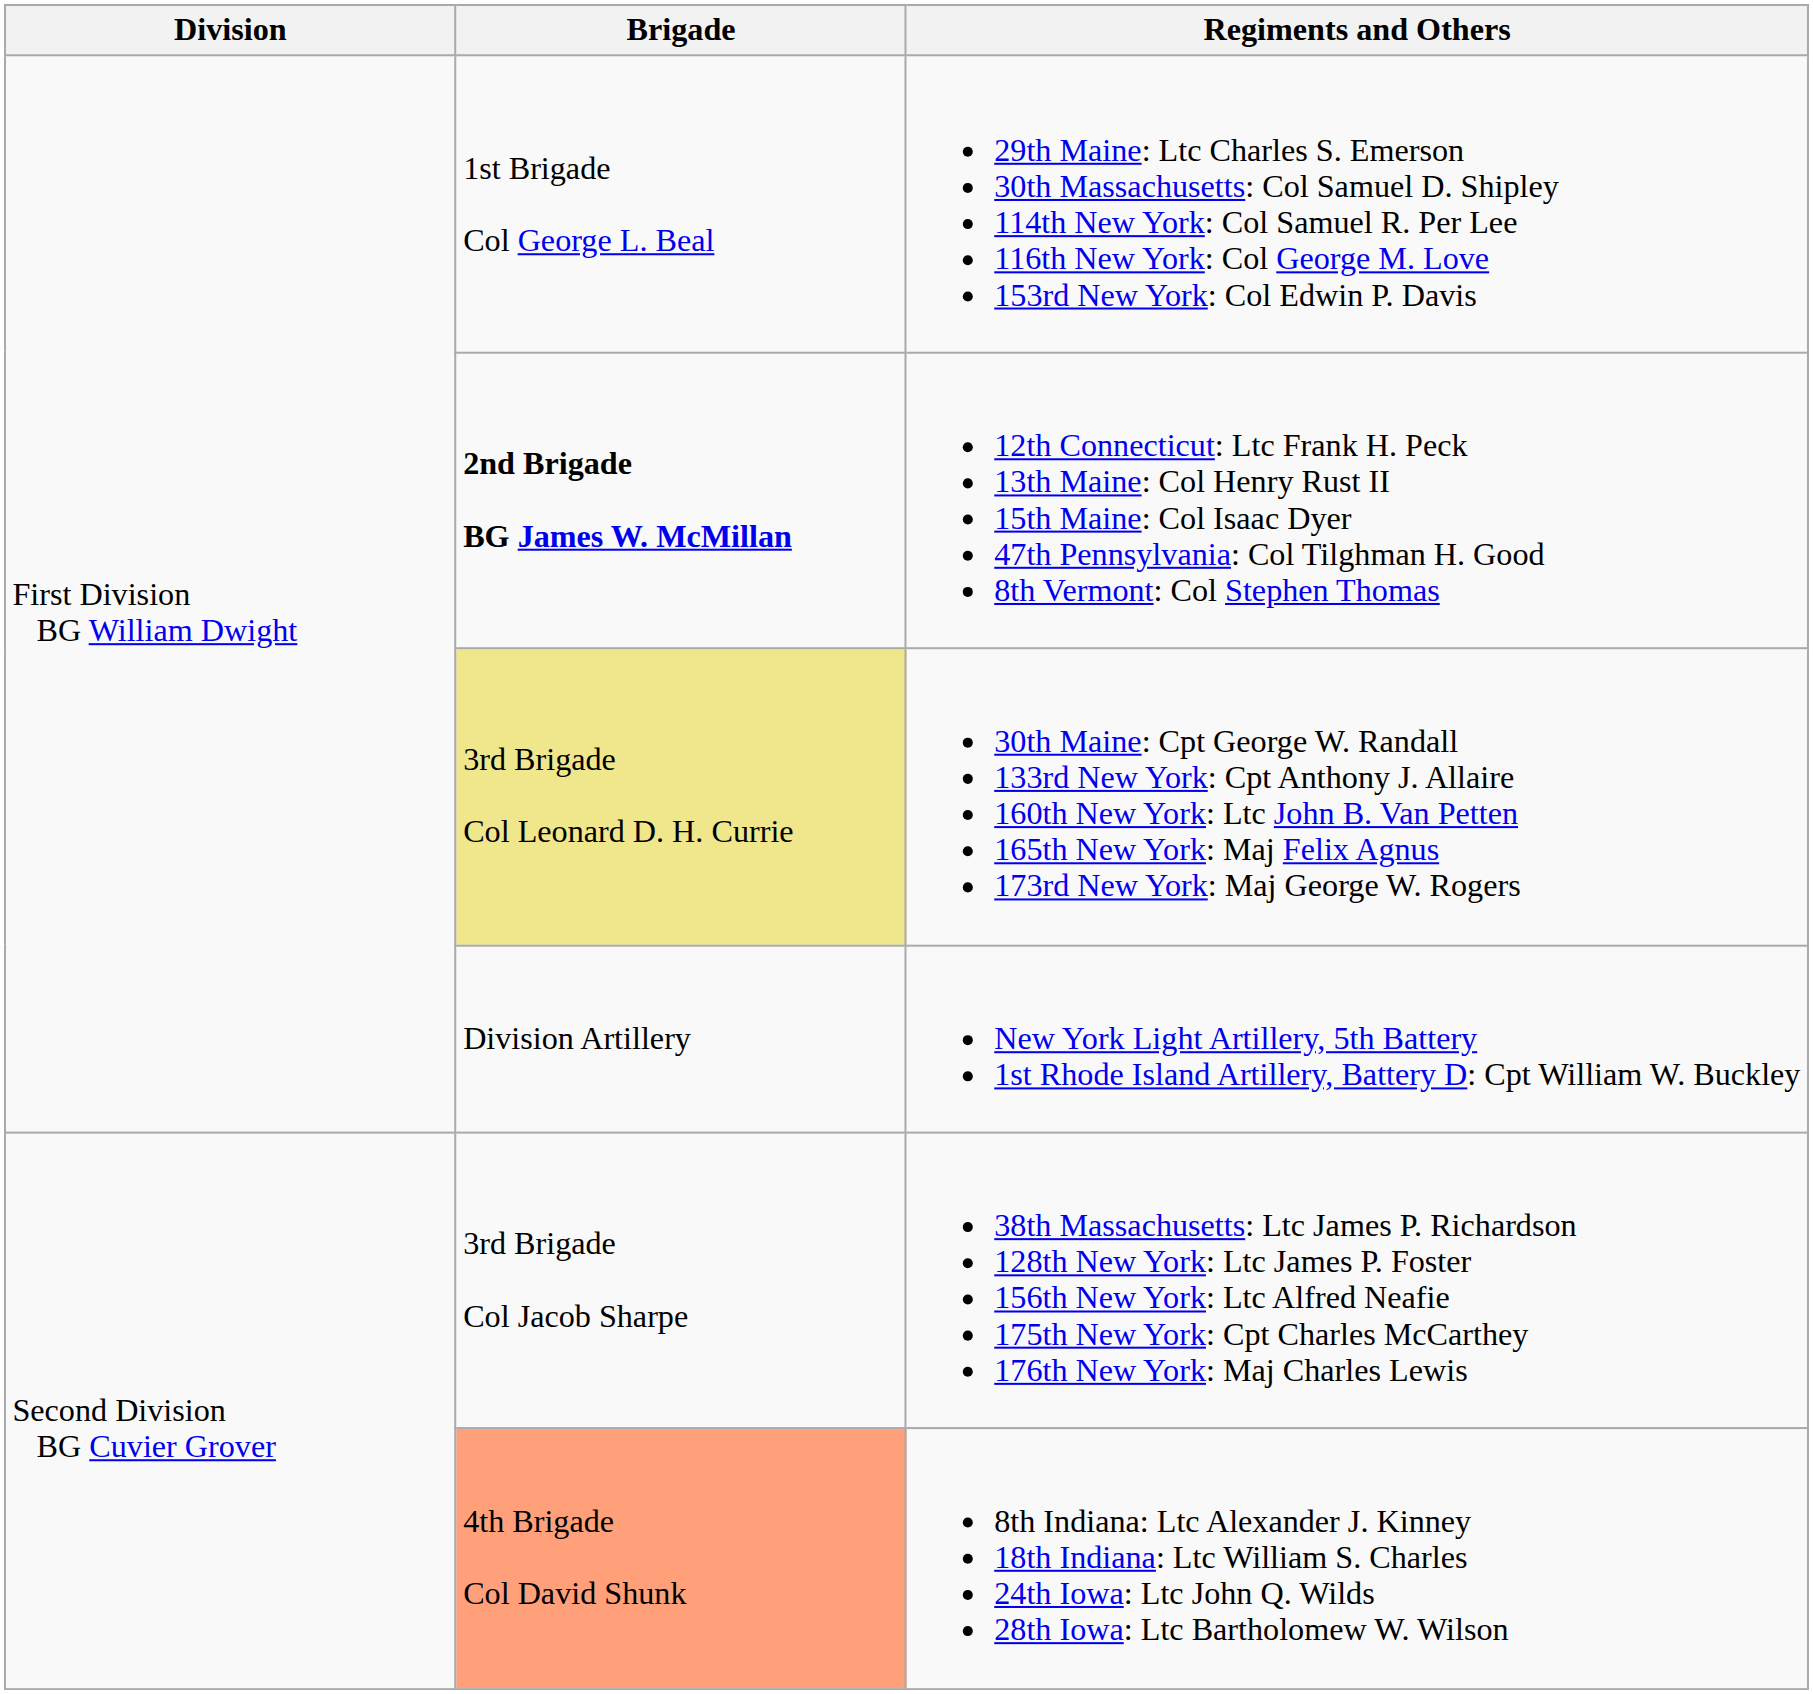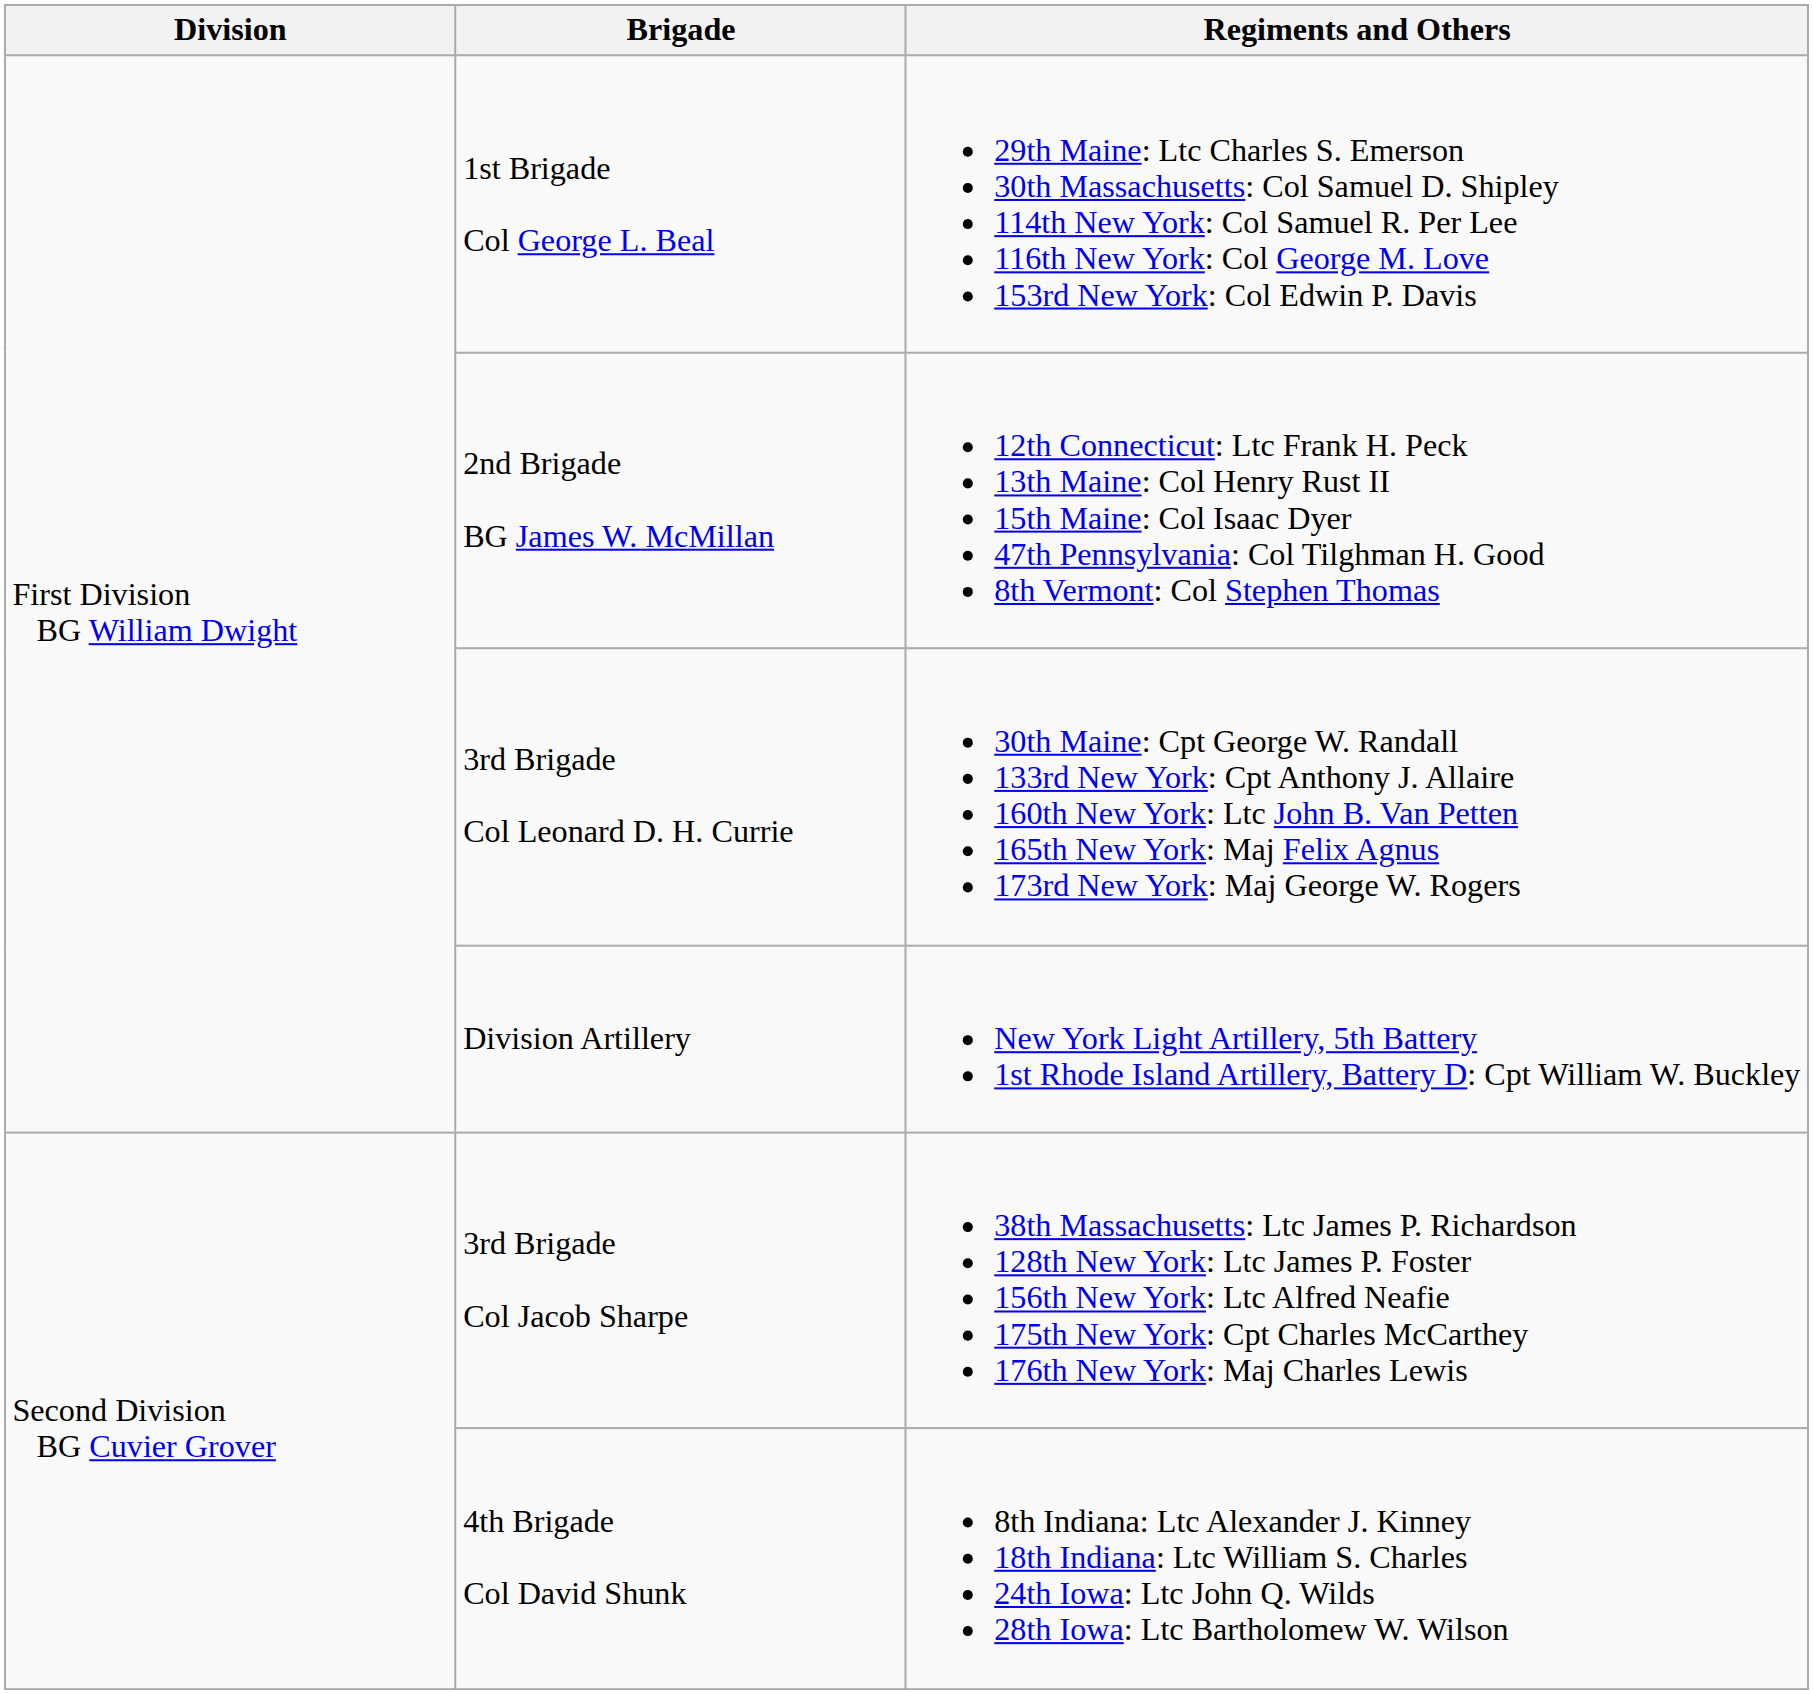(628, 499) bold -> (619, 499) normal
(628, 796) khaki background -> (628, 796) no background
(575, 1558) lightsalmon background -> (575, 1558) no background
